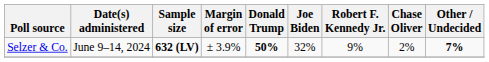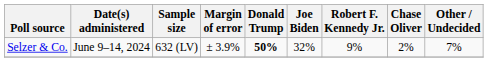(177, 47) bold -> (177, 47) normal
(455, 47) bold -> (454, 47) normal
